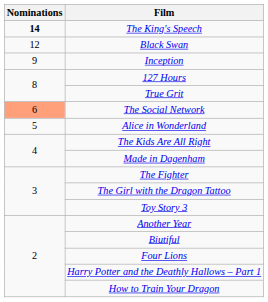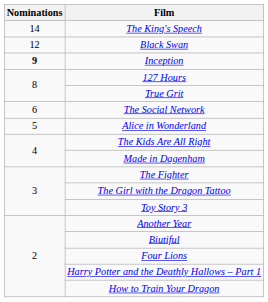(35, 28) bold -> (35, 28) normal
(35, 61) normal -> (35, 61) bold
(35, 110) lightsalmon background -> (35, 110) no background
